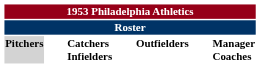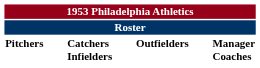(24, 43) lightgrey background -> (24, 43) no background
